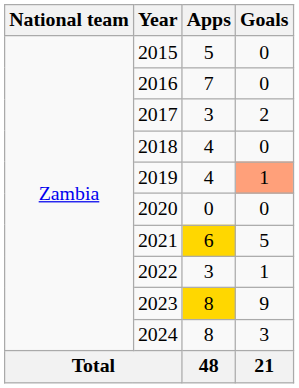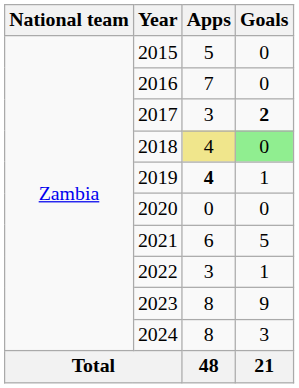(264, 114) normal -> (264, 114) bold
(209, 146) no background -> (209, 146) khaki background
(264, 146) no background -> (264, 146) lightgreen background
(209, 177) normal -> (209, 177) bold
(264, 177) lightsalmon background -> (264, 177) no background
(209, 240) gold background -> (209, 240) no background
(209, 303) gold background -> (209, 303) no background
